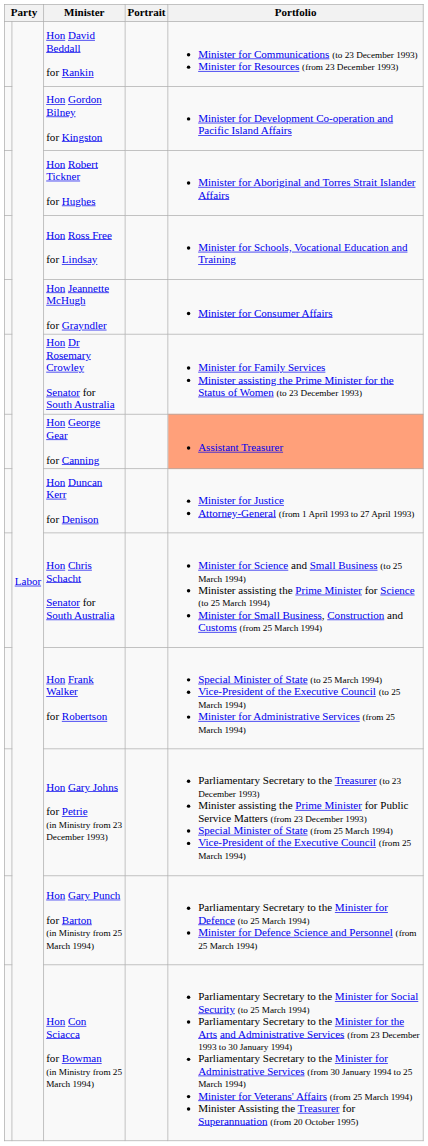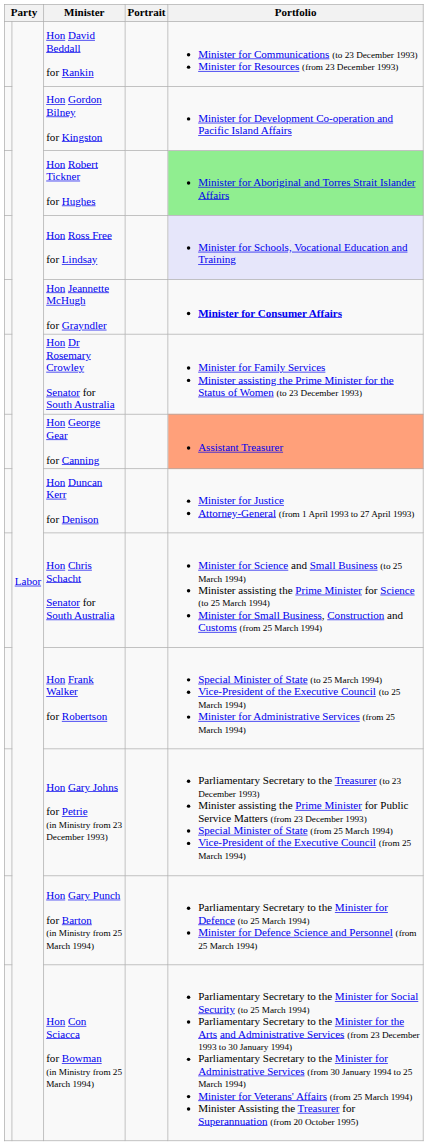(296, 189) no background -> (296, 189) lightgreen background
(296, 254) no background -> (296, 254) lavender background
(296, 313) normal -> (296, 313) bold
